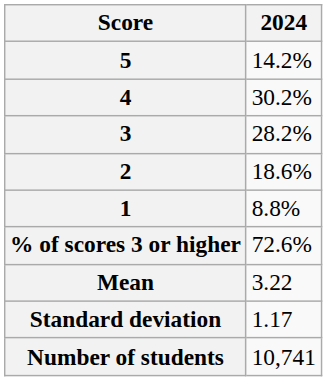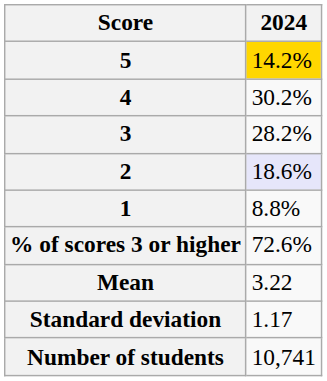(282, 60) no background -> (282, 60) gold background
(282, 171) no background -> (282, 171) lavender background
